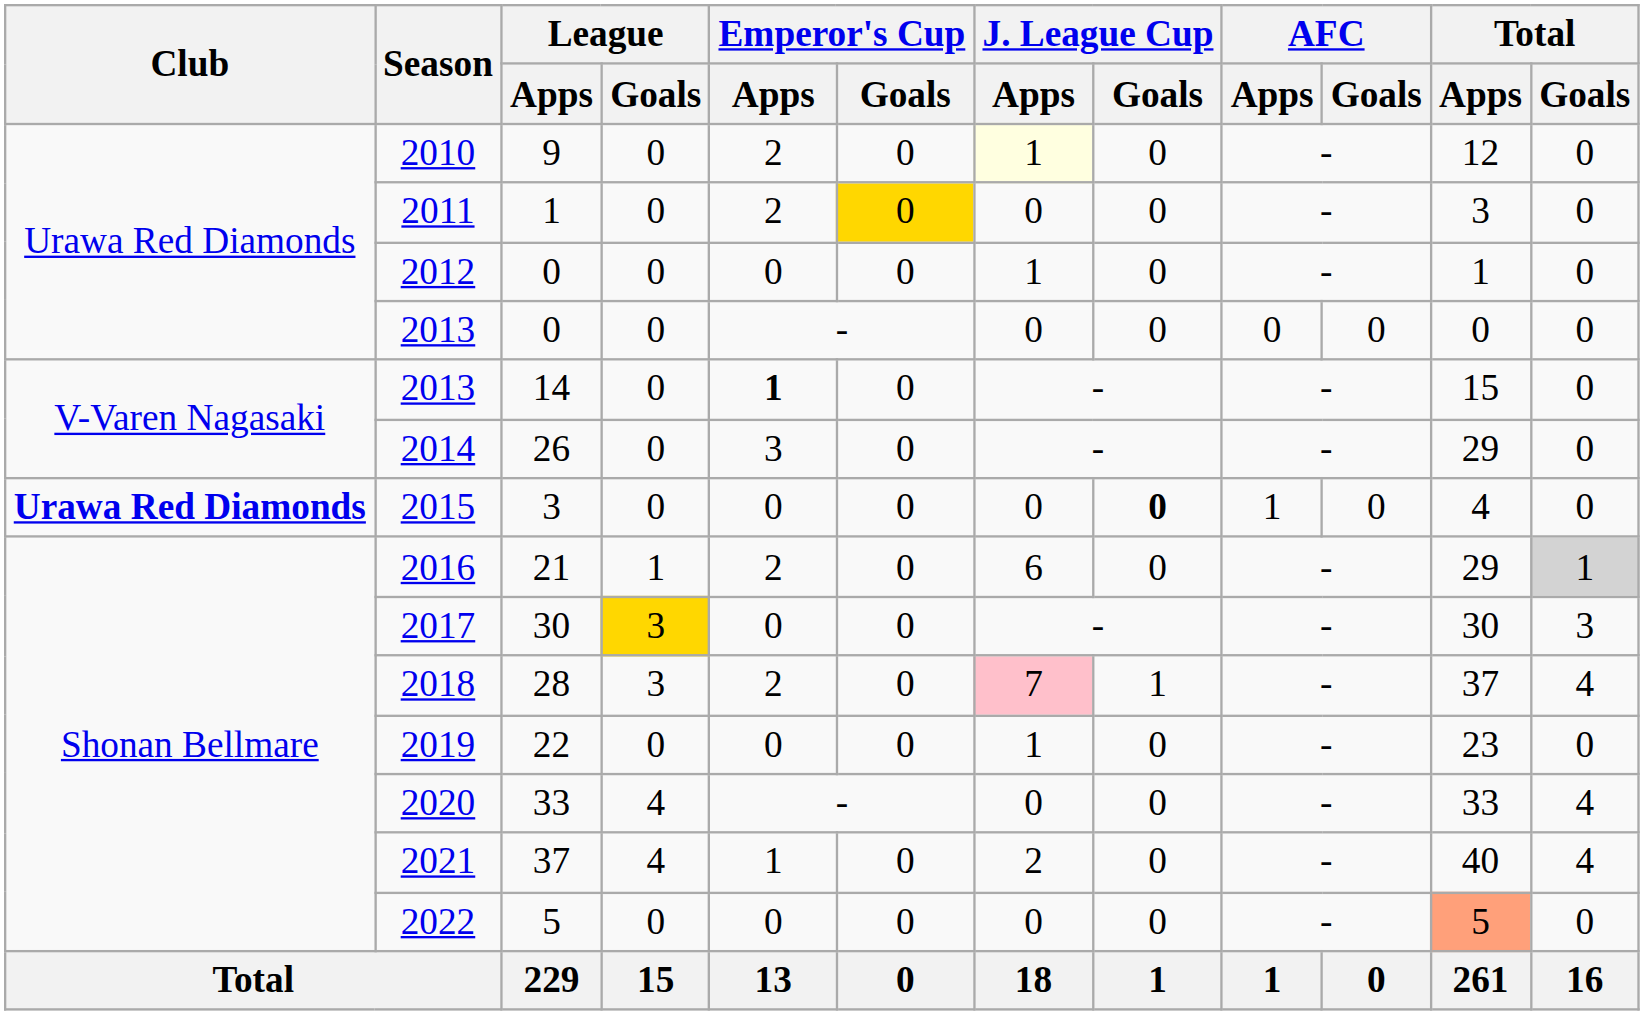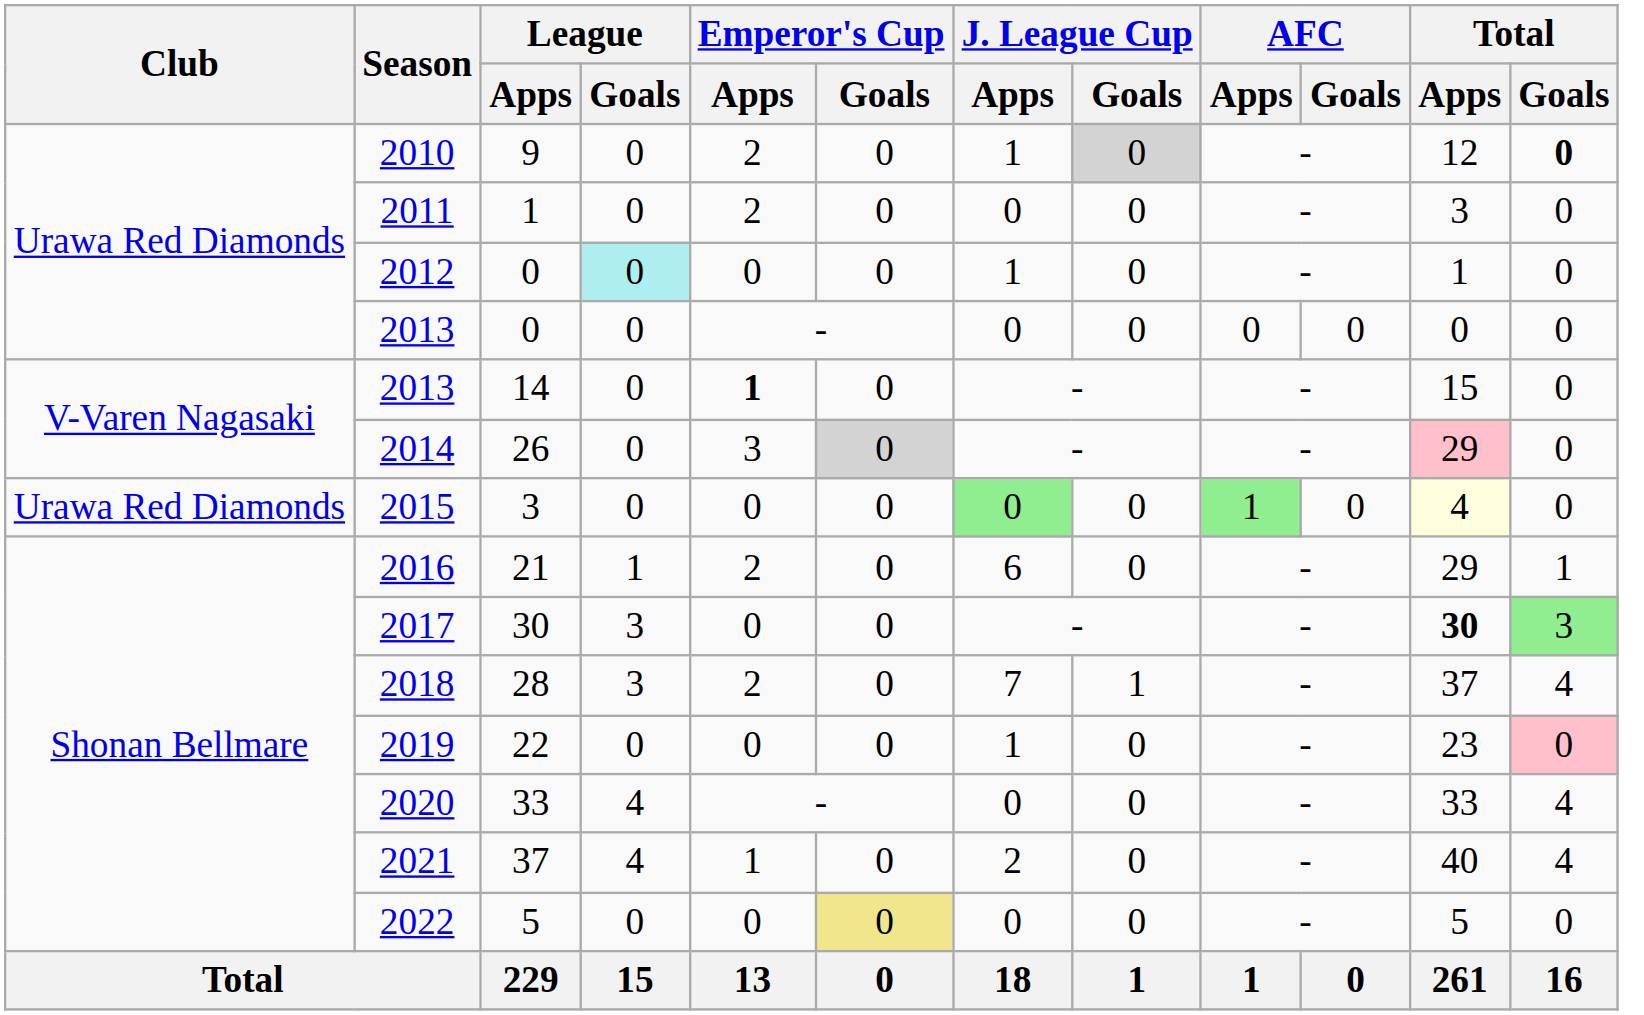(1033, 152) lightyellow background -> (1013, 152) no background
(1158, 152) no background -> (1137, 152) lightgrey background
(1585, 152) normal -> (1564, 152) bold
(905, 211) gold background -> (884, 211) no background
(656, 270) no background -> (635, 270) paleturquoise background
(905, 447) no background -> (884, 447) lightgrey background
(1480, 447) no background -> (1460, 447) pink background
(190, 507) bold -> (179, 507) normal
(1033, 507) no background -> (1013, 507) lightgreen background
(1158, 507) bold -> (1137, 507) normal
(1272, 507) no background -> (1251, 507) lightgreen background
(1480, 507) no background -> (1460, 507) lightyellow background
(1585, 566) lightgrey background -> (1564, 566) no background
(656, 625) gold background -> (635, 625) no background
(1480, 625) normal -> (1460, 625) bold
(1585, 625) no background -> (1564, 625) lightgreen background
(1033, 684) pink background -> (1013, 684) no background
(1585, 743) no background -> (1564, 743) pink background
(905, 920) no background -> (884, 920) khaki background
(1480, 920) lightsalmon background -> (1460, 920) no background
